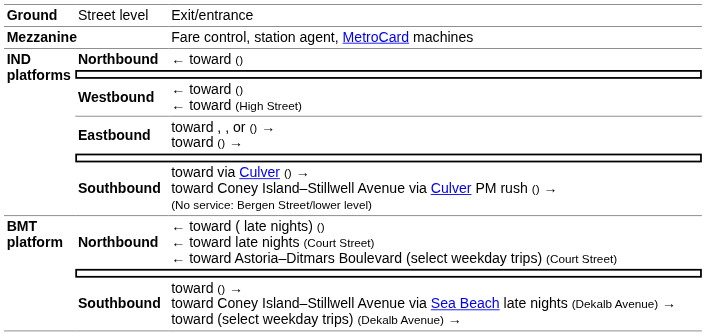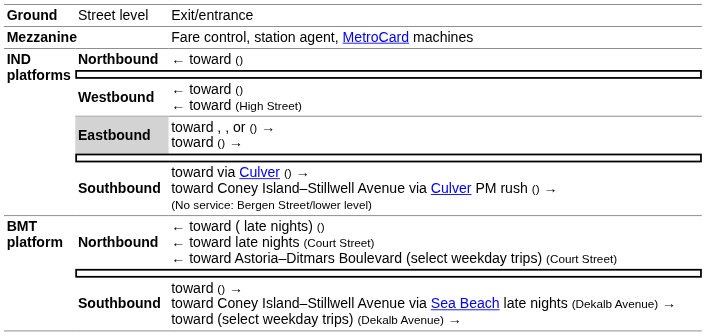(114, 135) no background -> (114, 135) lightgrey background
